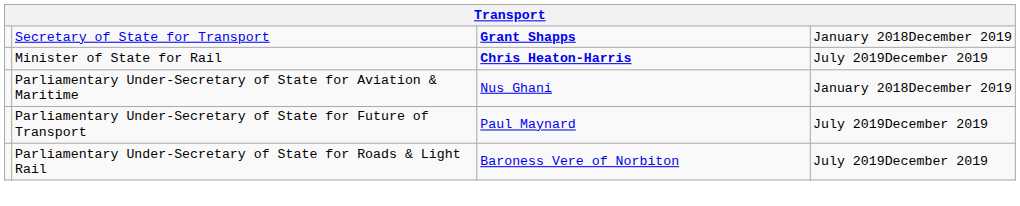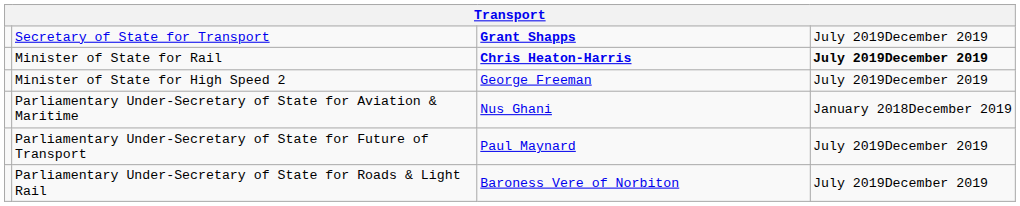(912, 37) January 2018December 2019 -> (901, 37) July 2019December 2019
(901, 59) normal -> (901, 59) bold
+ row: (150, 80)
